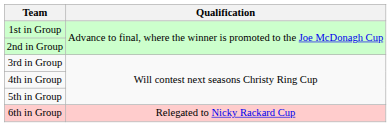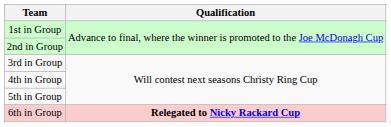(226, 113) normal -> (226, 113) bold
